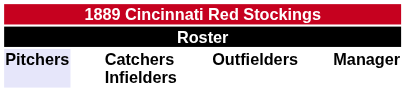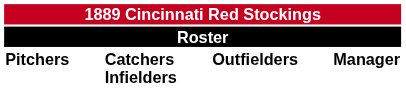(37, 59) lavender background -> (37, 59) no background
